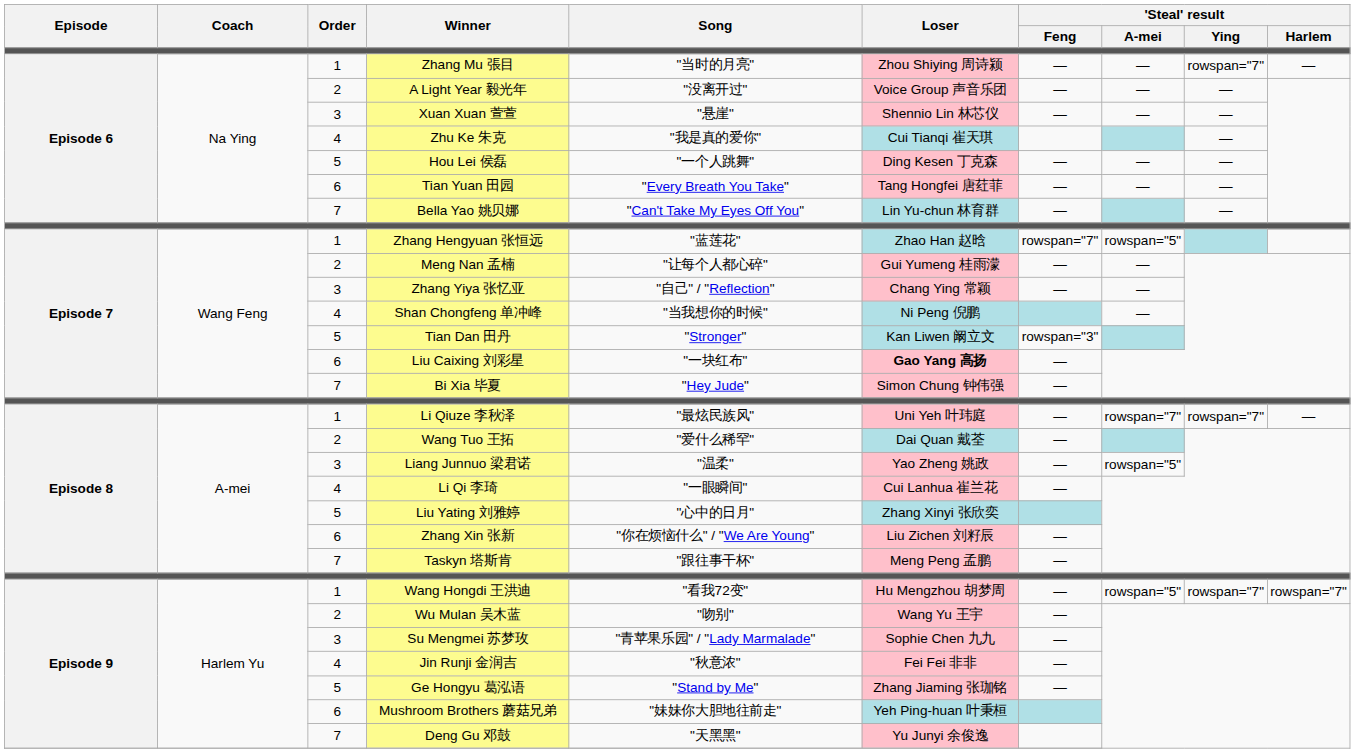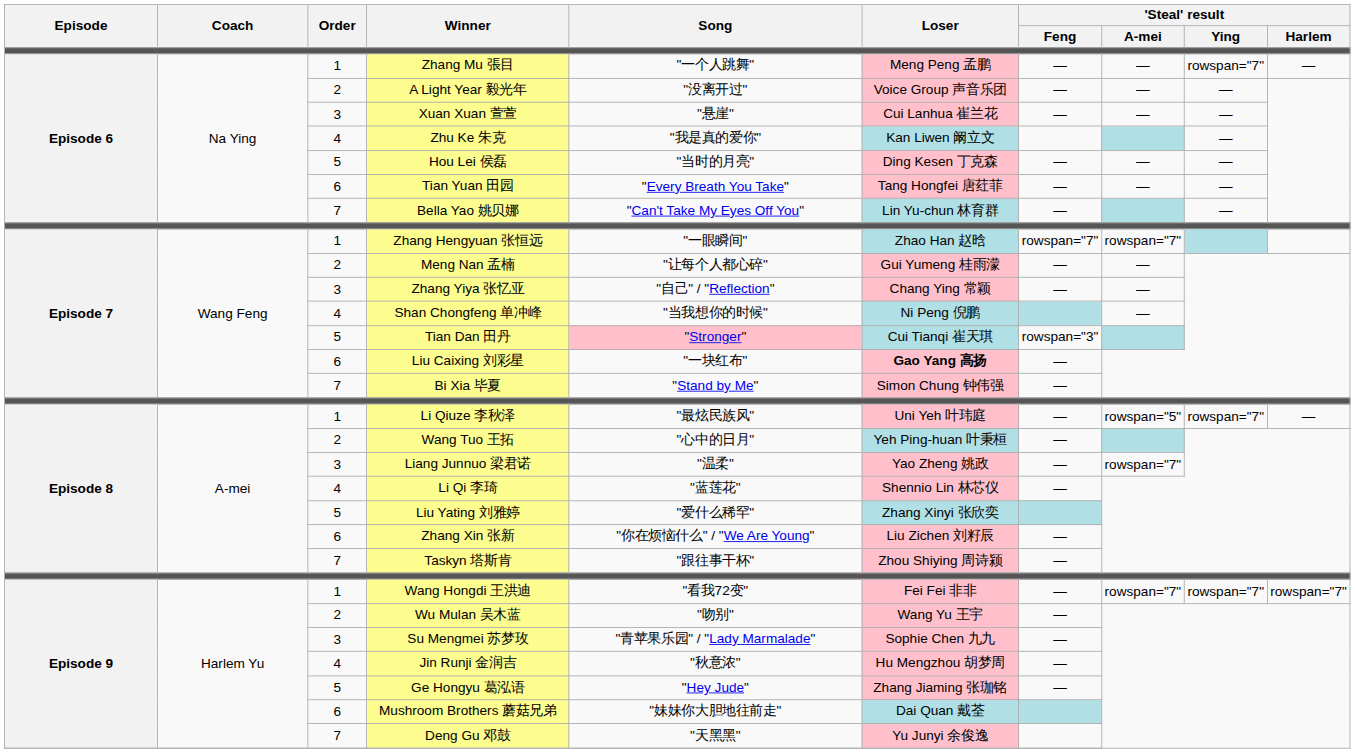(715, 65) "当时的月亮" -> (715, 65) "一个人跳舞"
(940, 65) Zhou Shiying 周诗颍 -> (940, 65) Meng Peng 孟鹏
(940, 113) Shennio Lin 林芯仪 -> (940, 113) Cui Lanhua 崔兰花
(940, 137) Cui Tianqi 崔天琪 -> (940, 137) Kan Liwen 阚立文
(715, 162) "一个人跳舞" -> (715, 162) "当时的月亮"
(715, 240) "蓝莲花" -> (715, 240) "一眼瞬间"
(1143, 241) rowspan="5" -> (1143, 241) rowspan="7"
(715, 337) no background -> (715, 337) pink background
(940, 337) Kan Liwen 阚立文 -> (940, 337) Cui Tianqi 崔天琪
(715, 385) "Hey Jude" -> (715, 385) "Stand by Me"
(1143, 416) rowspan="7" -> (1143, 416) rowspan="5"
(715, 439) "爱什么稀罕" -> (715, 439) "心中的日月"
(940, 439) Dai Quan 戴荃 -> (940, 439) Yeh Ping-huan 叶秉桓
(1143, 464) rowspan="5" -> (1143, 464) rowspan="7"
(715, 488) "一眼瞬间" -> (715, 488) "蓝莲花"
(940, 488) Cui Lanhua 崔兰花 -> (940, 488) Shennio Lin 林芯仪
(715, 512) "心中的日月" -> (715, 512) "爱什么稀罕"
(940, 560) Meng Peng 孟鹏 -> (940, 560) Zhou Shiying 周诗颍
(940, 590) Hu Mengzhou 胡梦周 -> (940, 590) Fei Fei 非非
(1143, 591) rowspan="5" -> (1143, 591) rowspan="7"
(940, 663) Fei Fei 非非 -> (940, 663) Hu Mengzhou 胡梦周
(715, 687) "Stand by Me" -> (715, 687) "Hey Jude"
(940, 711) Yeh Ping-huan 叶秉桓 -> (940, 711) Dai Quan 戴荃
